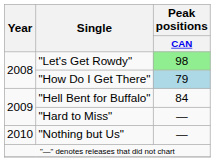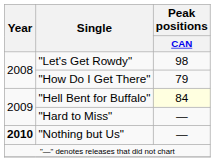(182, 60) lightgreen background -> (182, 60) no background
(182, 79) lightblue background -> (182, 79) no background
(182, 98) no background -> (182, 98) lightyellow background
(20, 135) normal -> (20, 135) bold
